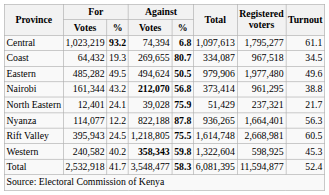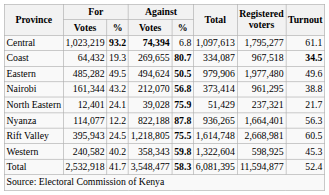(156, 43) normal -> (156, 43) bold
(185, 43) bold -> (185, 43) normal
(314, 58) normal -> (314, 58) bold
(154, 89) bold -> (154, 89) normal
(154, 151) bold -> (154, 151) normal
